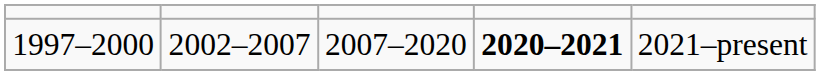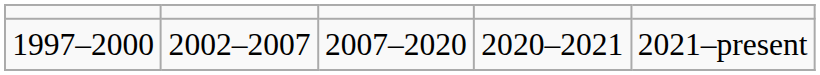(552, 44) bold -> (552, 44) normal
